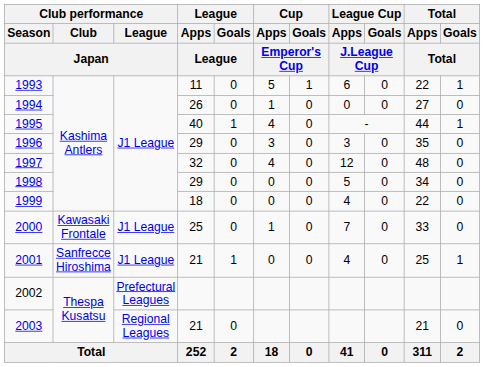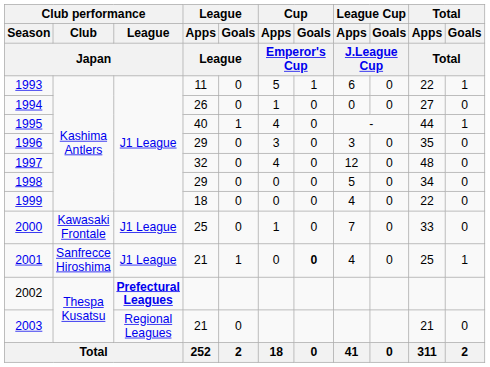(309, 260) normal -> (314, 260) bold
(146, 293) normal -> (148, 293) bold
